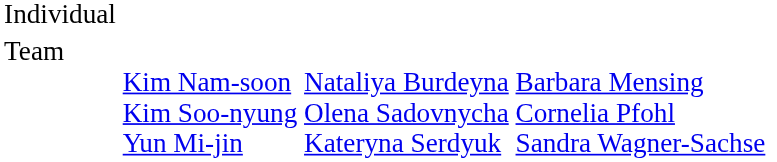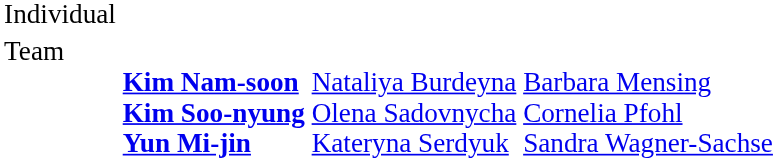(210, 112) normal -> (214, 112) bold
